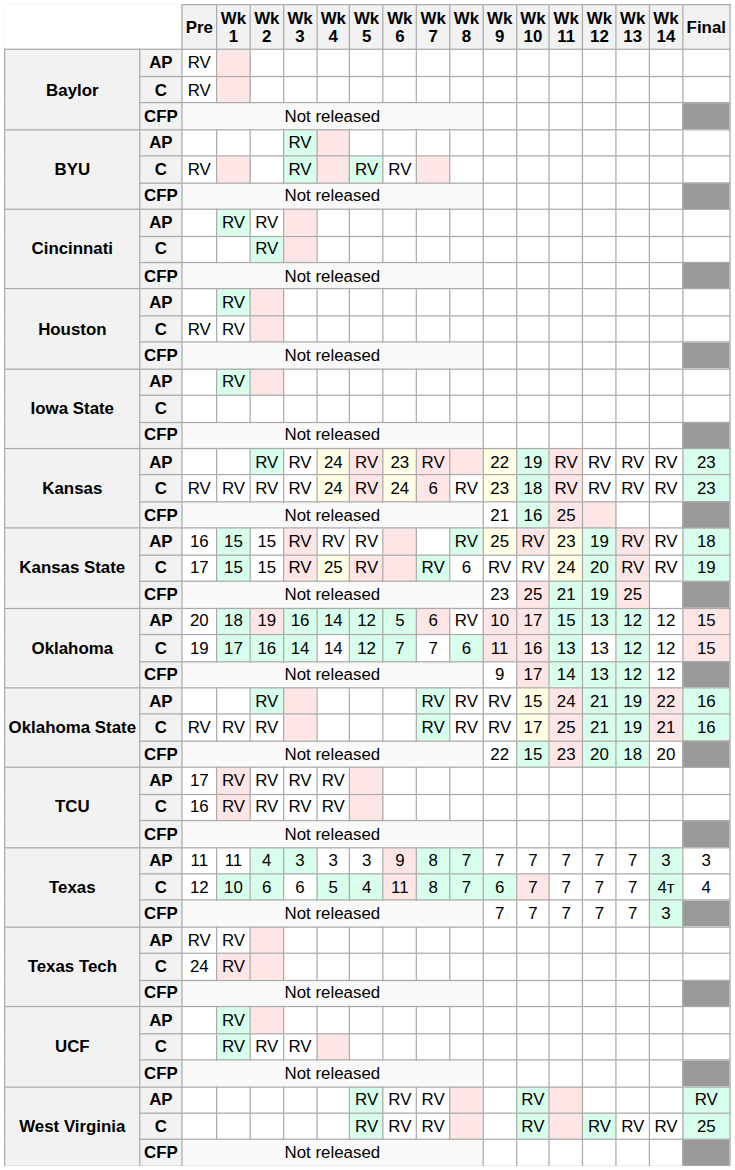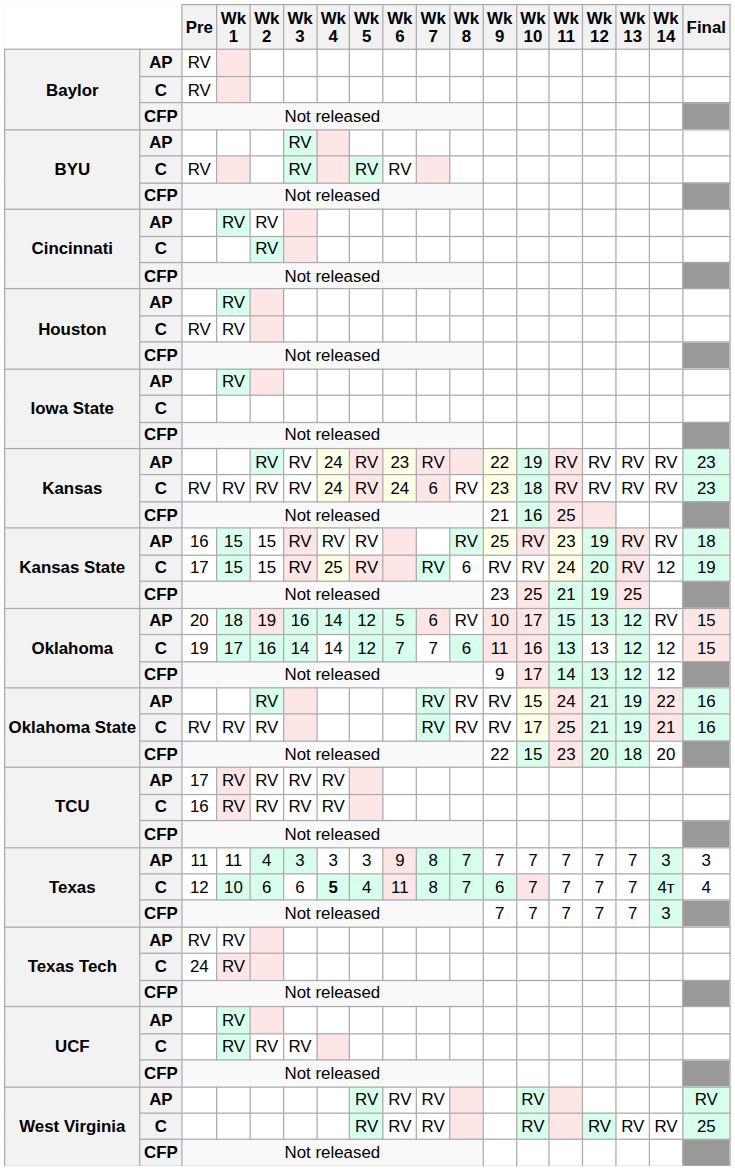(666, 568) RV -> (666, 568) 12
(666, 621) 12 -> (666, 621) RV
(333, 887) normal -> (333, 887) bold
